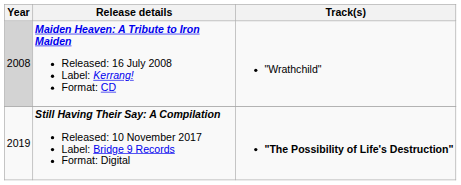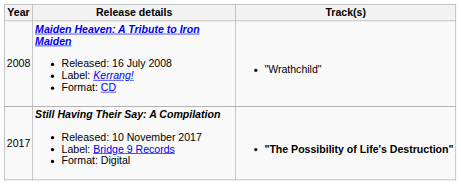(19, 63) lightgrey background -> (19, 63) no background
(19, 143) 2019 -> (19, 143) 2017
